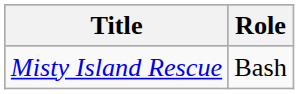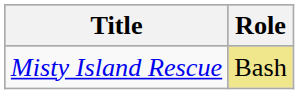(261, 66) no background -> (261, 66) khaki background
